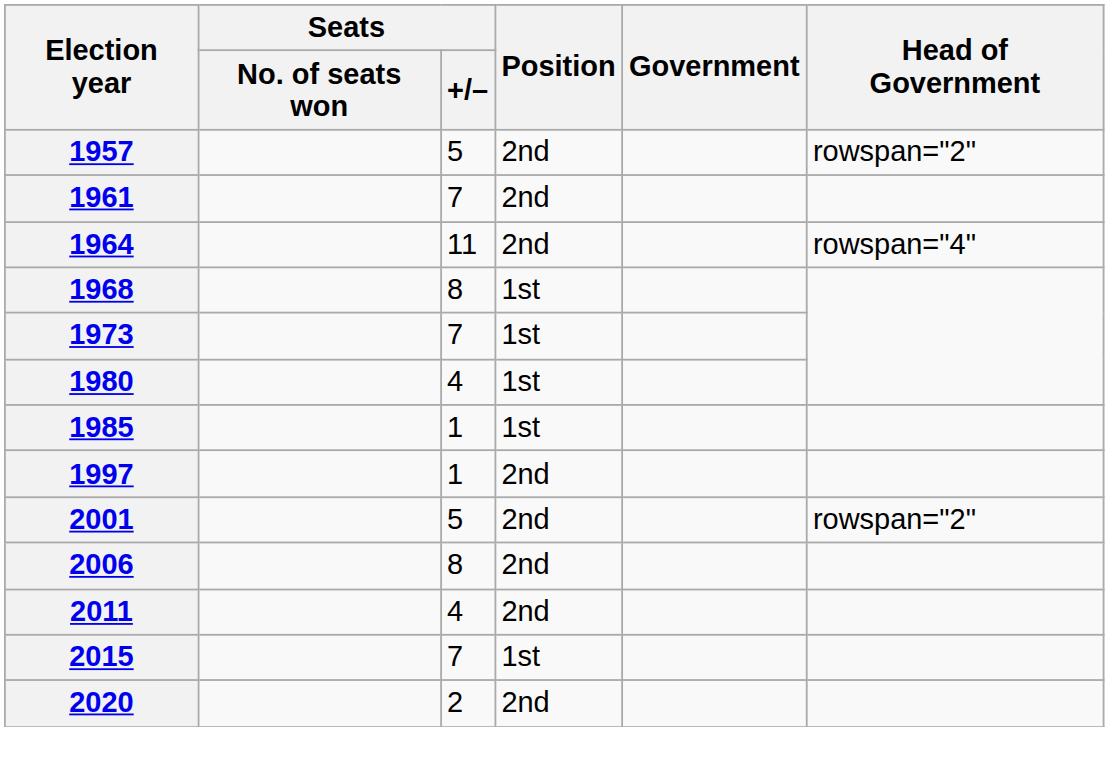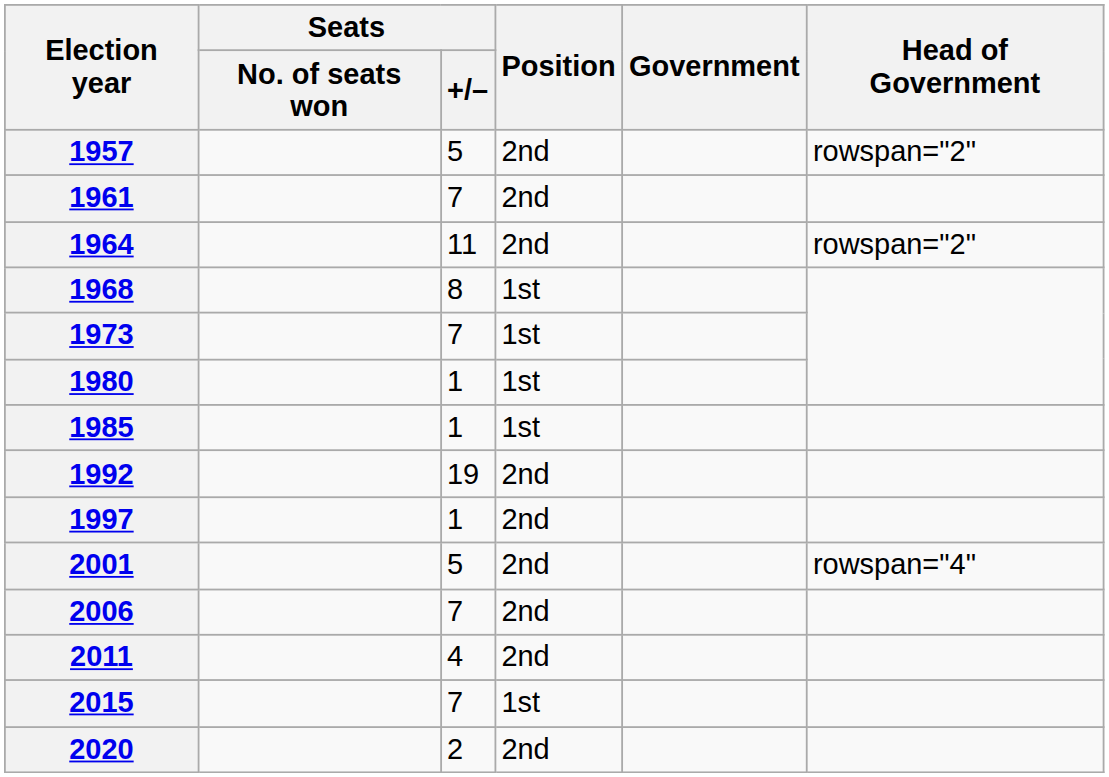(894, 243) rowspan="4" -> (894, 243) rowspan="2"
(455, 381) 4 -> (455, 381) 1
+ row: (101, 473)
(894, 519) rowspan="2" -> (894, 565) rowspan="4"
(455, 565) 8 -> (455, 611) 7
